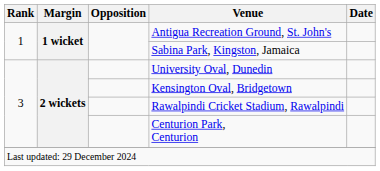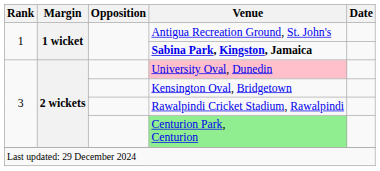(226, 50) normal -> (232, 50) bold
(212, 69) no background -> (212, 69) pink background
(188, 131) no background -> (188, 131) lightgreen background
